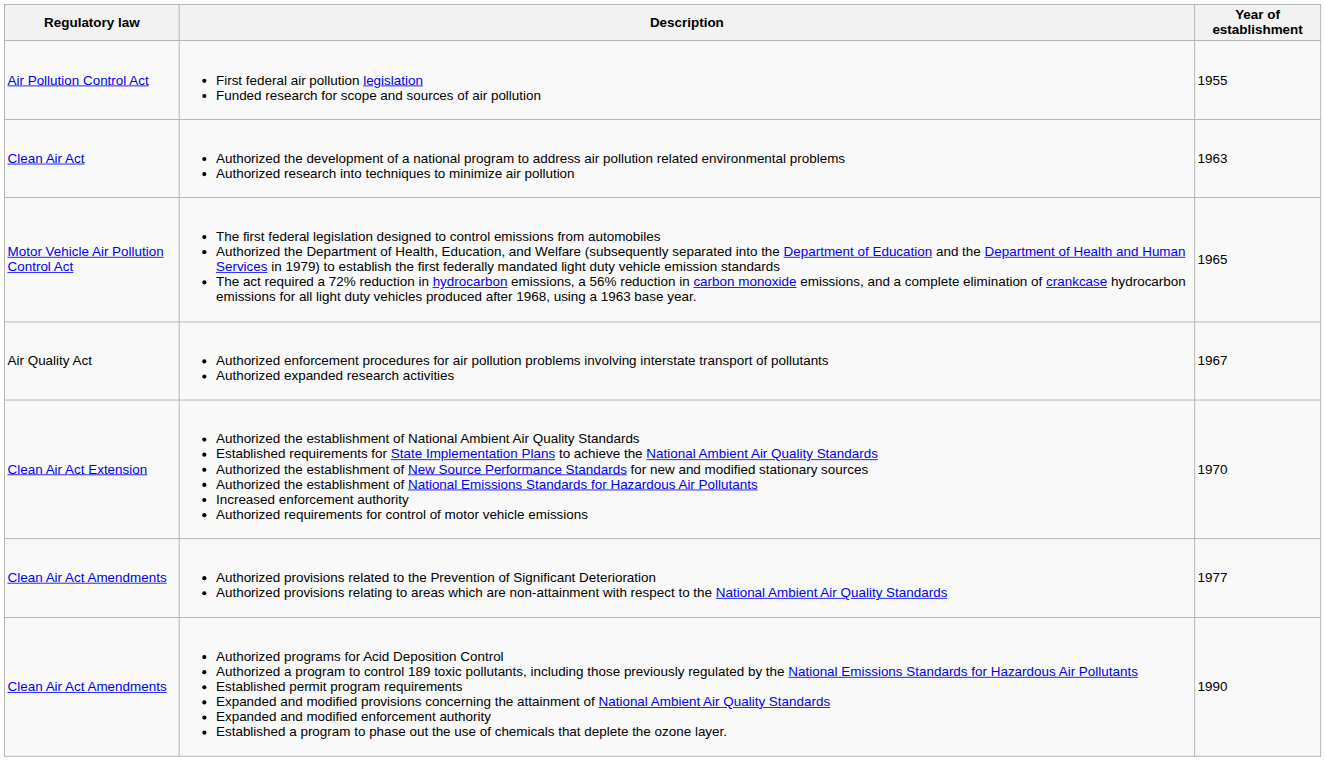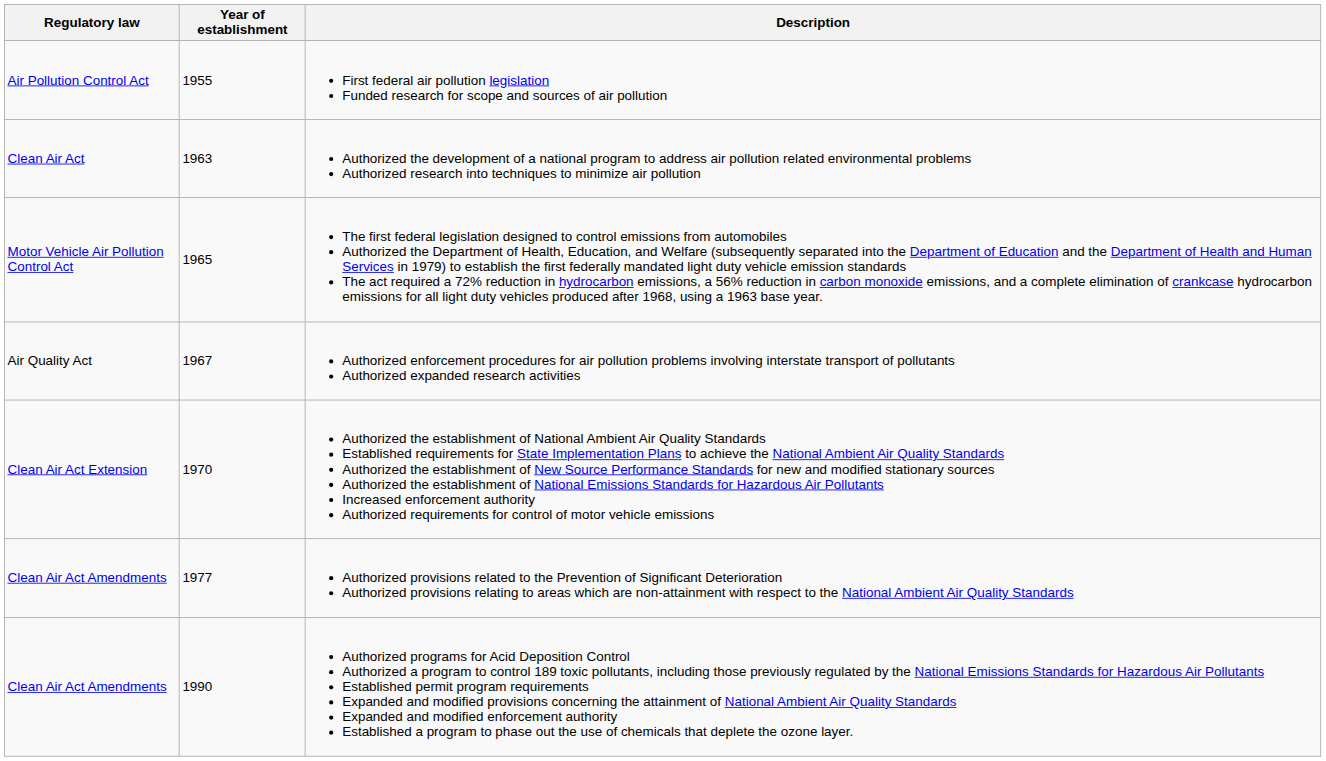columns swapped: (1258, 22) <-> (687, 22)
